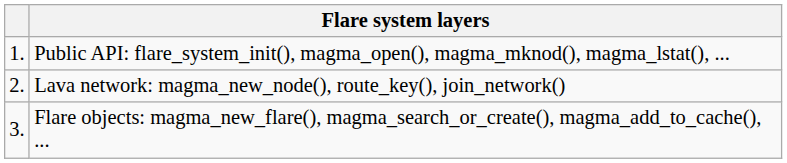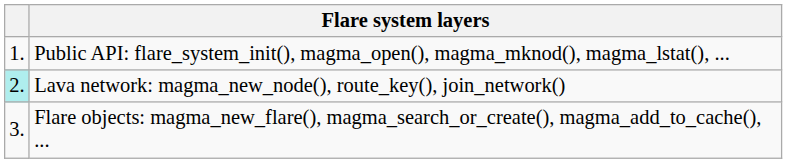(17, 85) no background -> (17, 85) paleturquoise background
